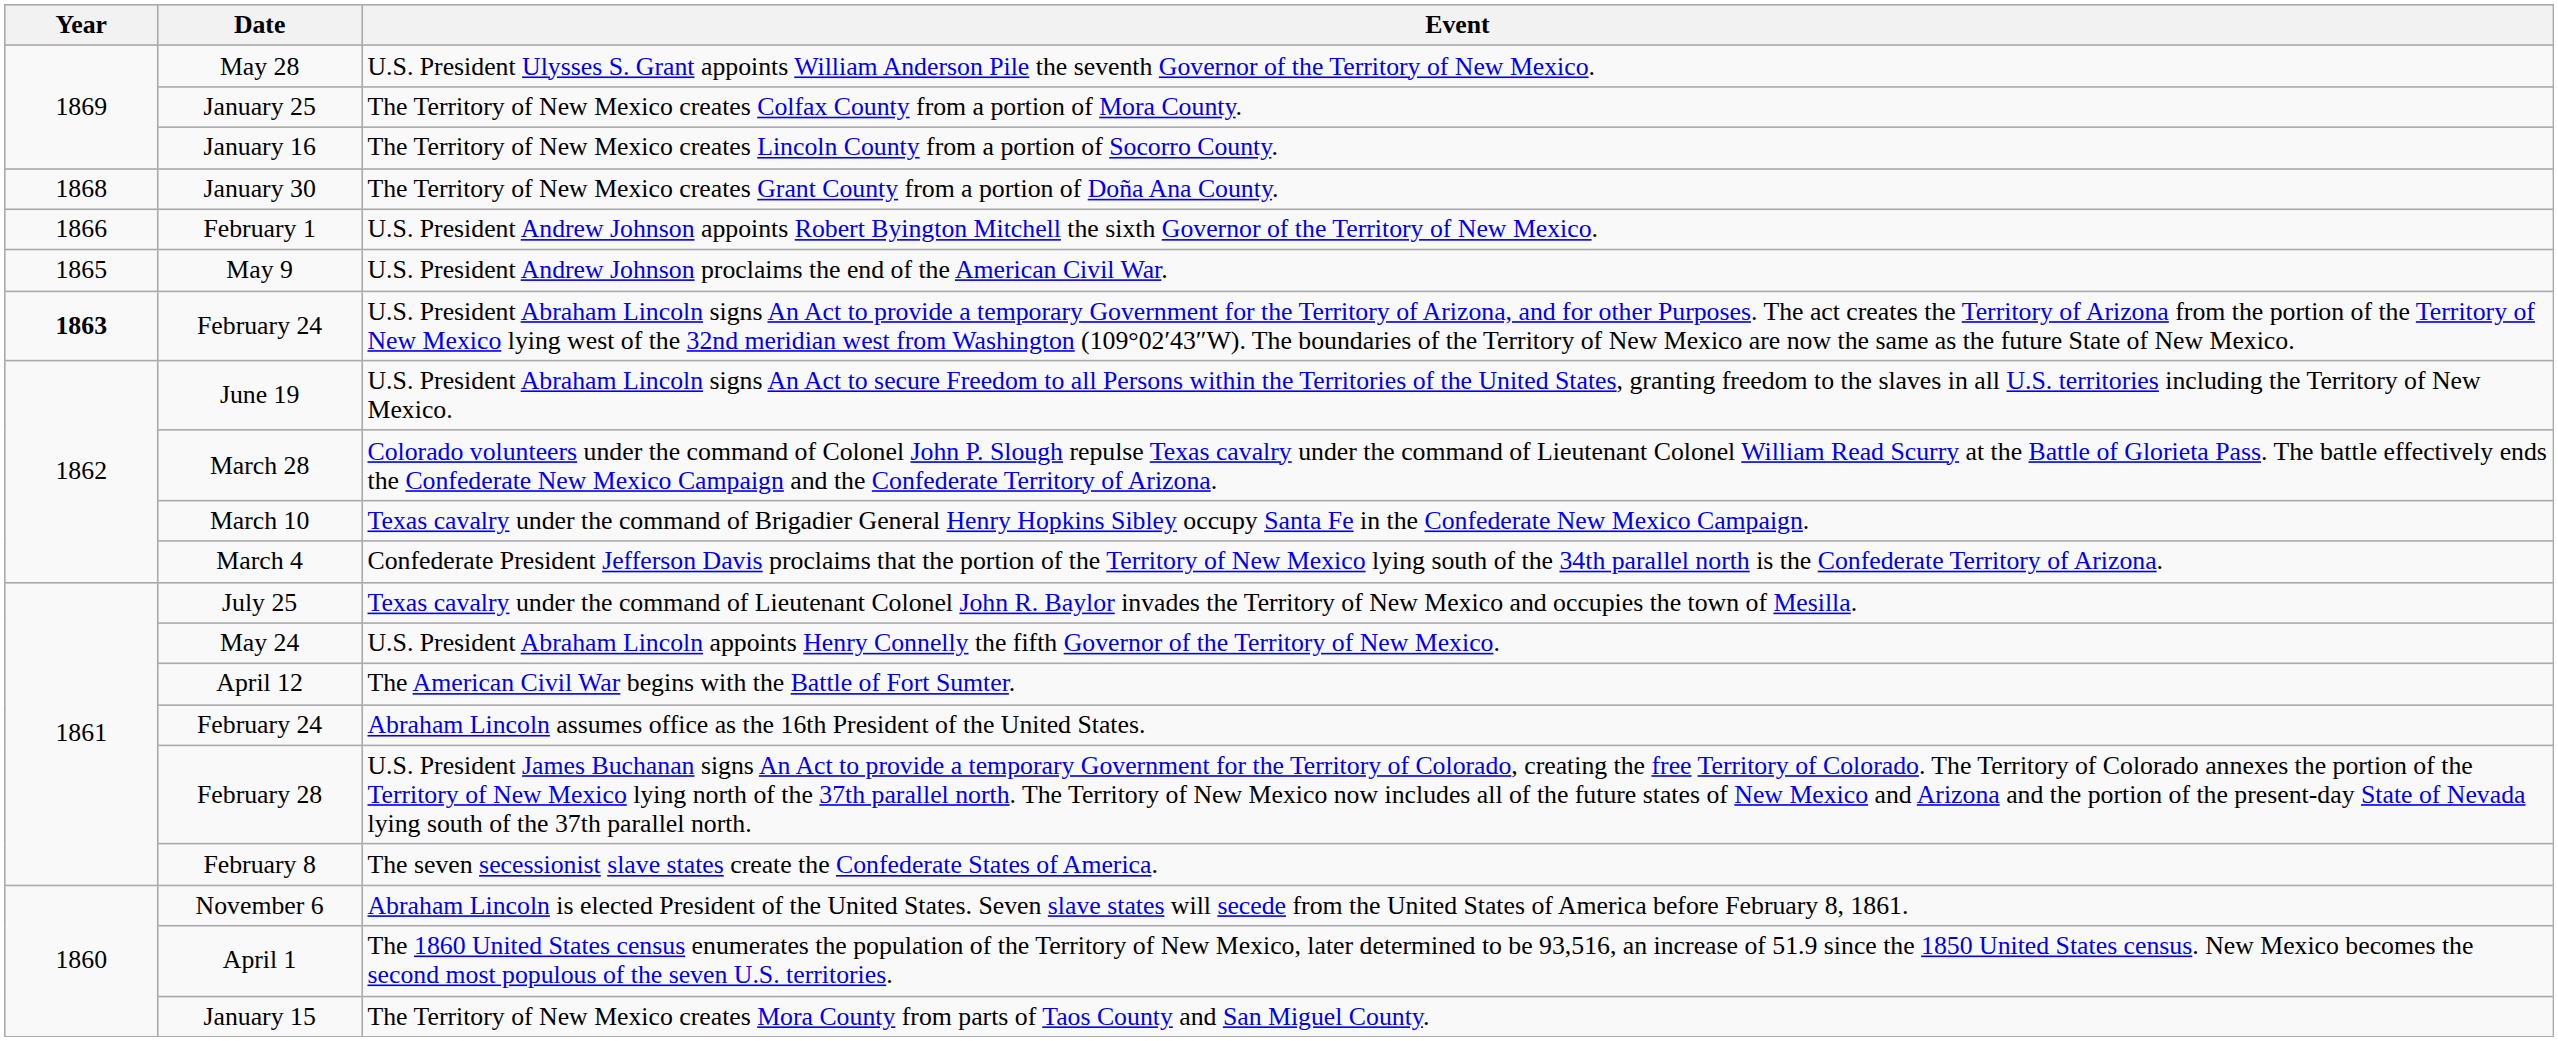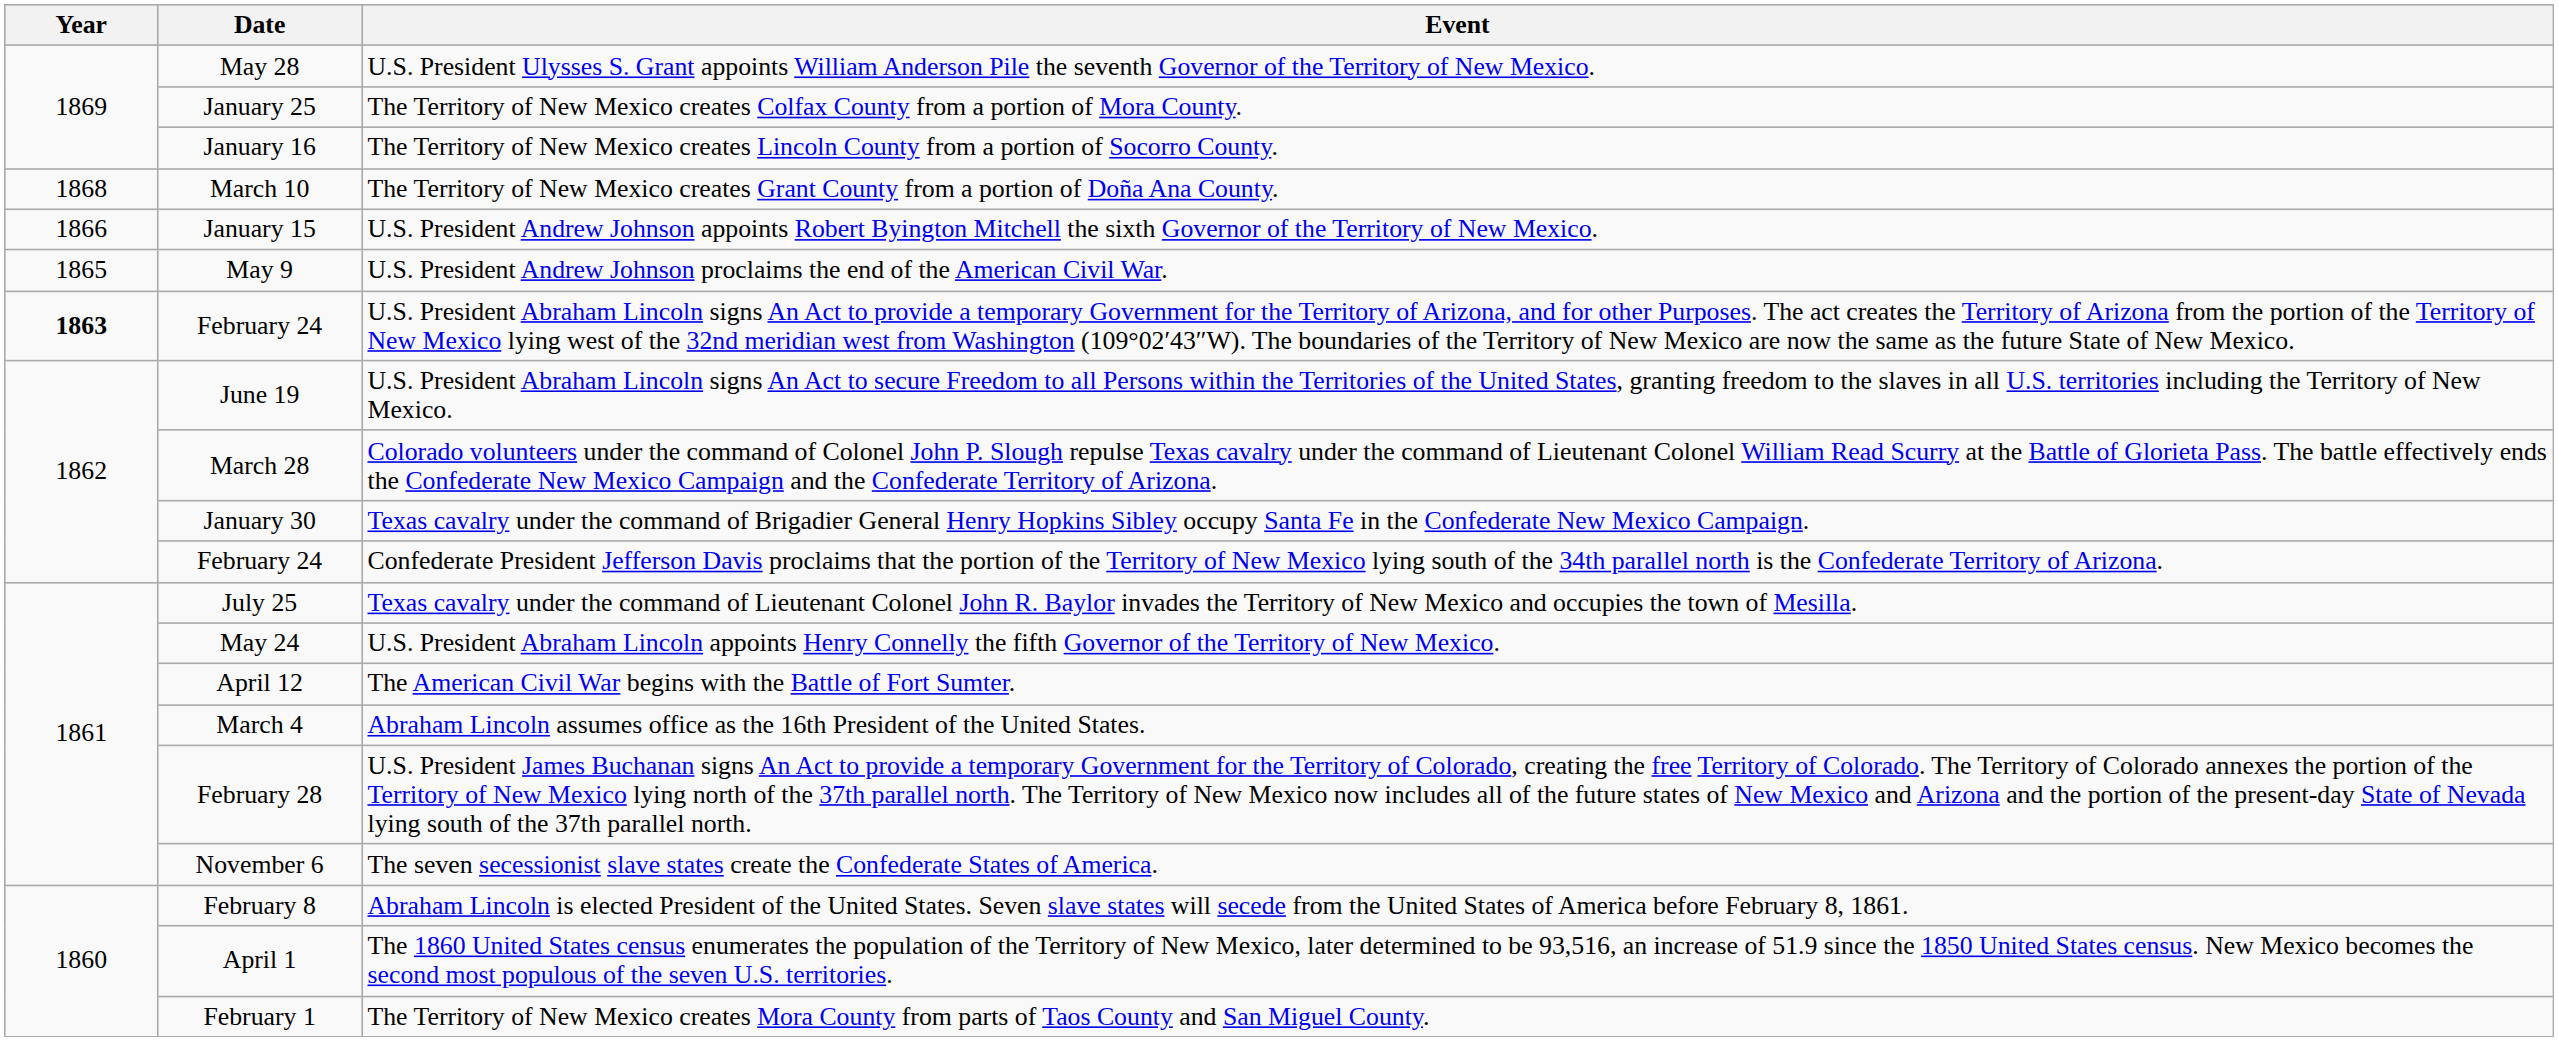(260, 188) January 30 -> (260, 188) March 10
(260, 229) February 1 -> (260, 229) January 15
(260, 520) March 10 -> (260, 520) January 30
(260, 561) March 4 -> (260, 561) February 24
(260, 724) February 24 -> (260, 724) March 4
(260, 864) February 8 -> (260, 864) November 6
(260, 905) November 6 -> (260, 905) February 8
(260, 1015) January 15 -> (260, 1015) February 1
